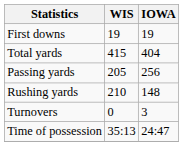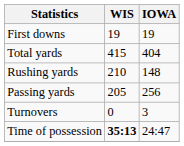rows swapped: (43, 92) <-> (41, 72)
(122, 131) normal -> (122, 131) bold
